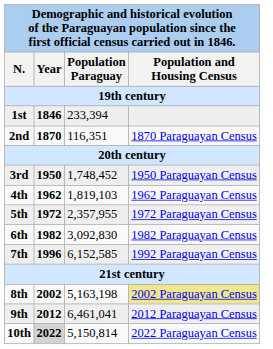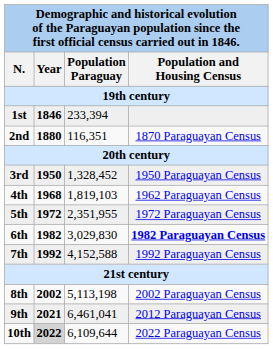(49, 135) 1870 -> (49, 135) 1880
(92, 175) 1,748,452 -> (92, 175) 1,328,452
(49, 195) 1962 -> (49, 195) 1968
(92, 214) 2,357,955 -> (92, 214) 2,351,955
(92, 234) 3,092,830 -> (92, 234) 3,029,830
(194, 234) normal -> (198, 234) bold
(49, 254) 1996 -> (49, 254) 1992
(92, 254) 6,152,585 -> (92, 254) 4,152,588
(92, 294) 5,163,198 -> (92, 294) 5,113,198
(194, 294) khaki background -> (198, 294) no background
(49, 313) 2012 -> (49, 313) 2021
(92, 333) 5,150,814 -> (92, 333) 6,109,644
